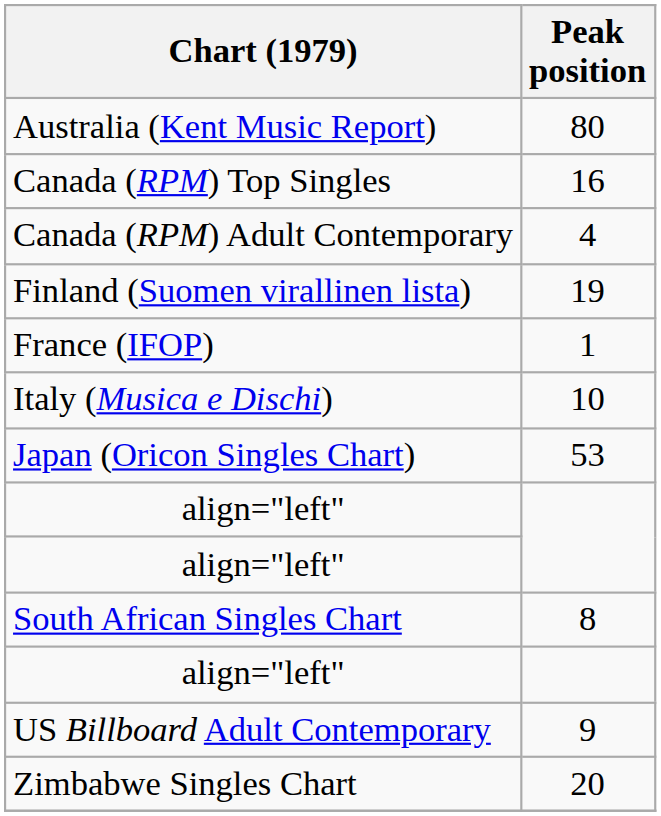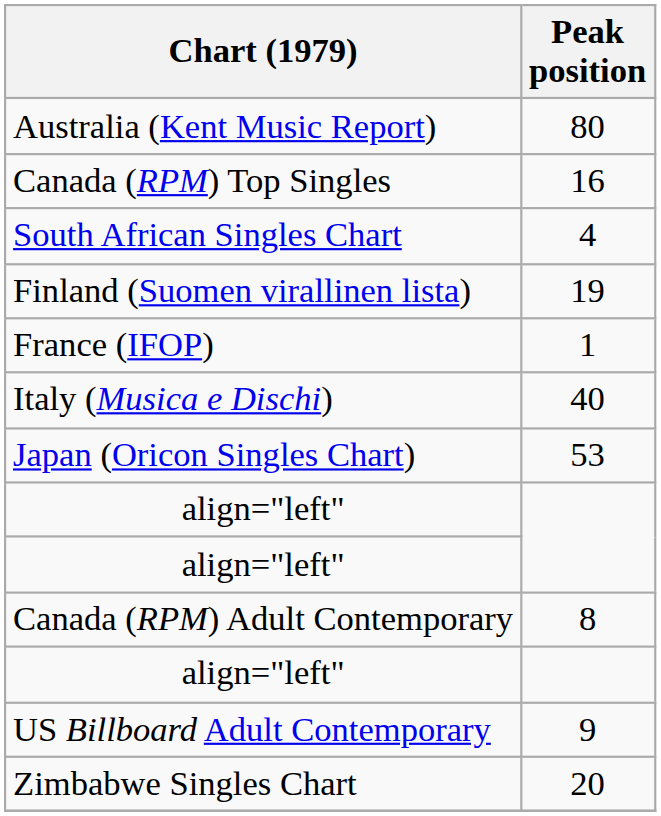(263, 235) Canada (RPM) Adult Contemporary -> (207, 235) South African Singles Chart
(588, 399) 10 -> (588, 399) 40
(207, 618) South African Singles Chart -> (263, 618) Canada (RPM) Adult Contemporary
